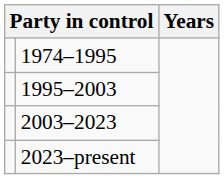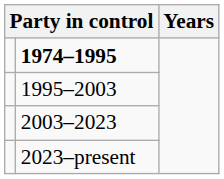(69, 55) normal -> (69, 55) bold
